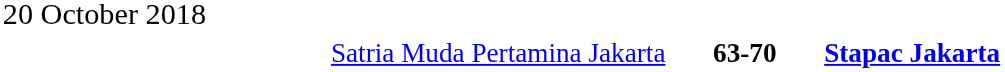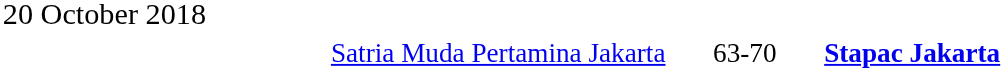(745, 53) bold -> (745, 53) normal
